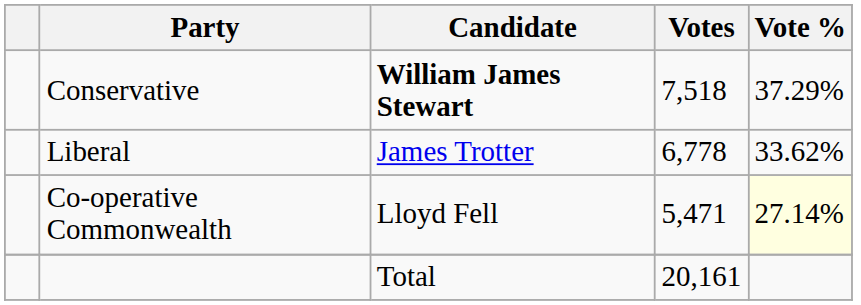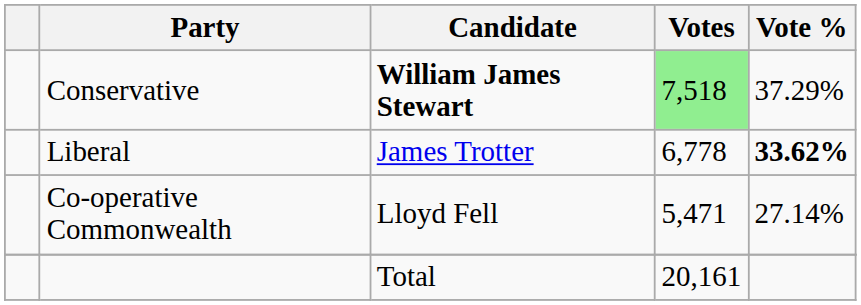(694, 89) no background -> (694, 89) lightgreen background
(799, 151) normal -> (802, 151) bold
(799, 214) lightyellow background -> (799, 214) no background
